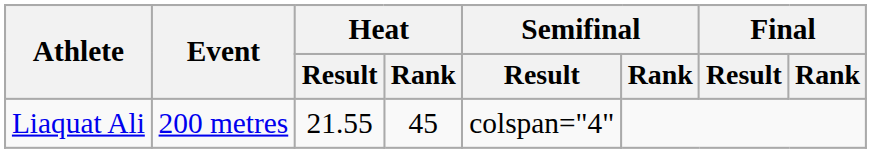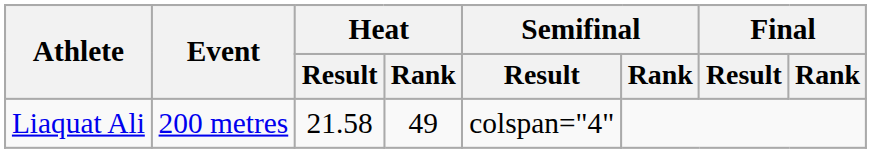(340, 123) 21.55 -> (340, 123) 21.58
(423, 123) 45 -> (423, 123) 49
